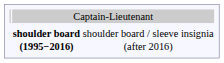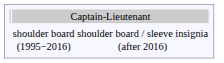(46, 40) bold -> (44, 40) normal
